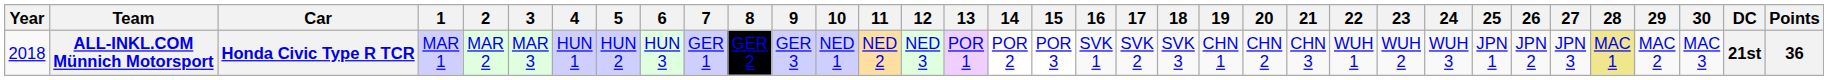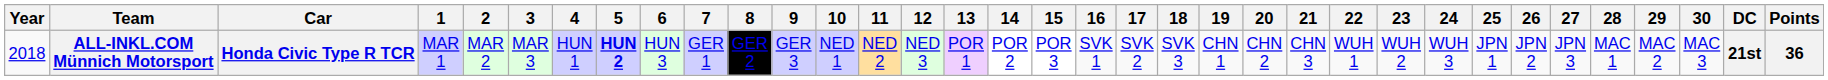(618, 53) normal -> (618, 53) bold
(1612, 53) khaki background -> (1612, 53) no background
